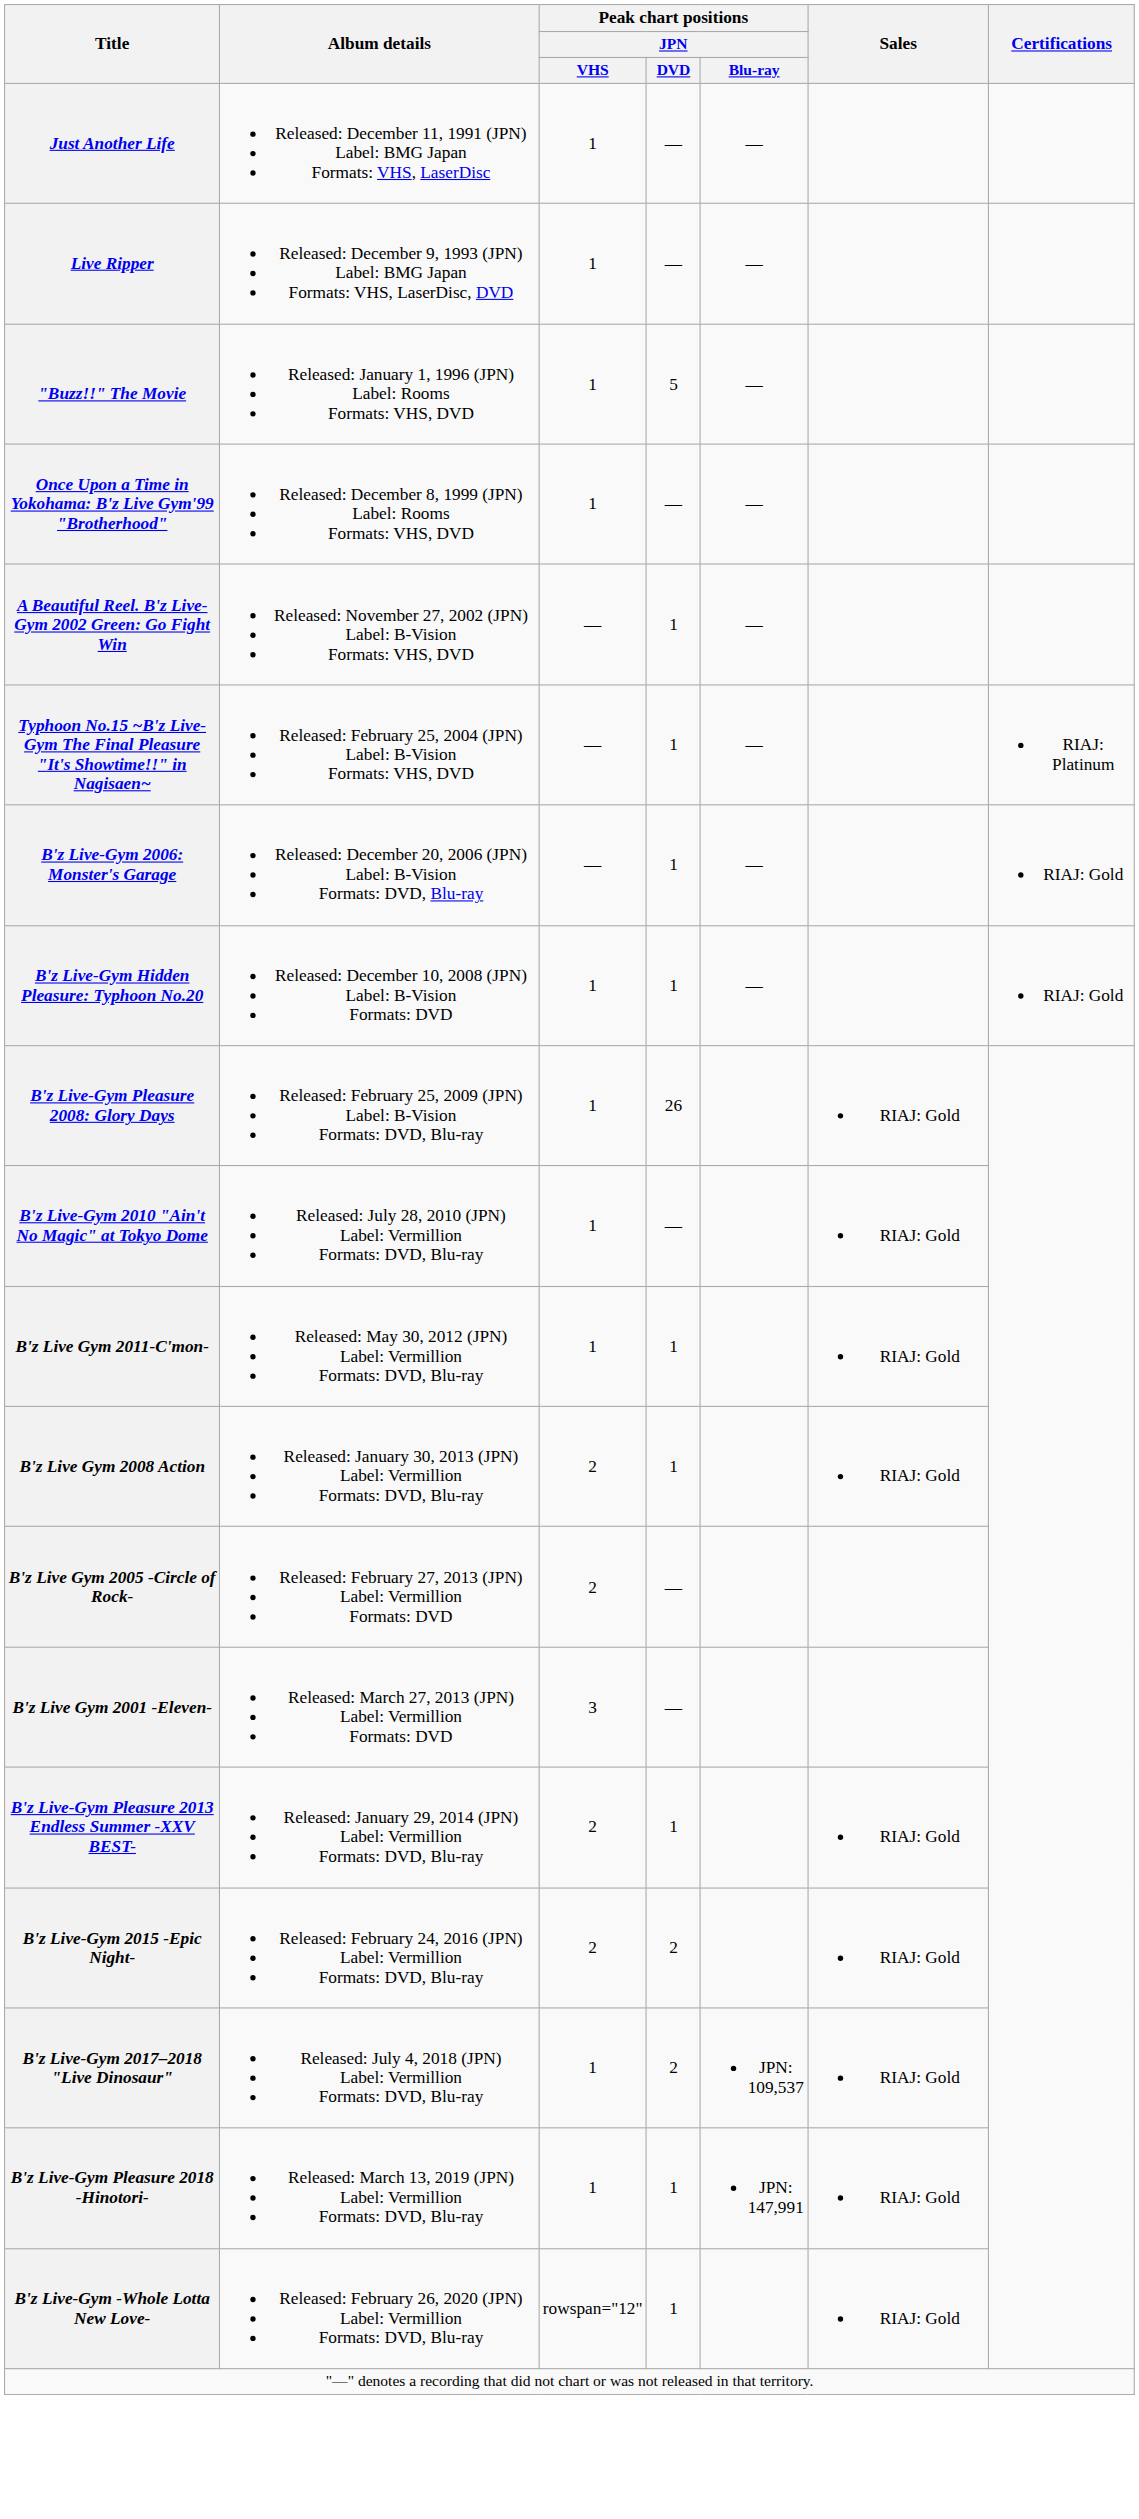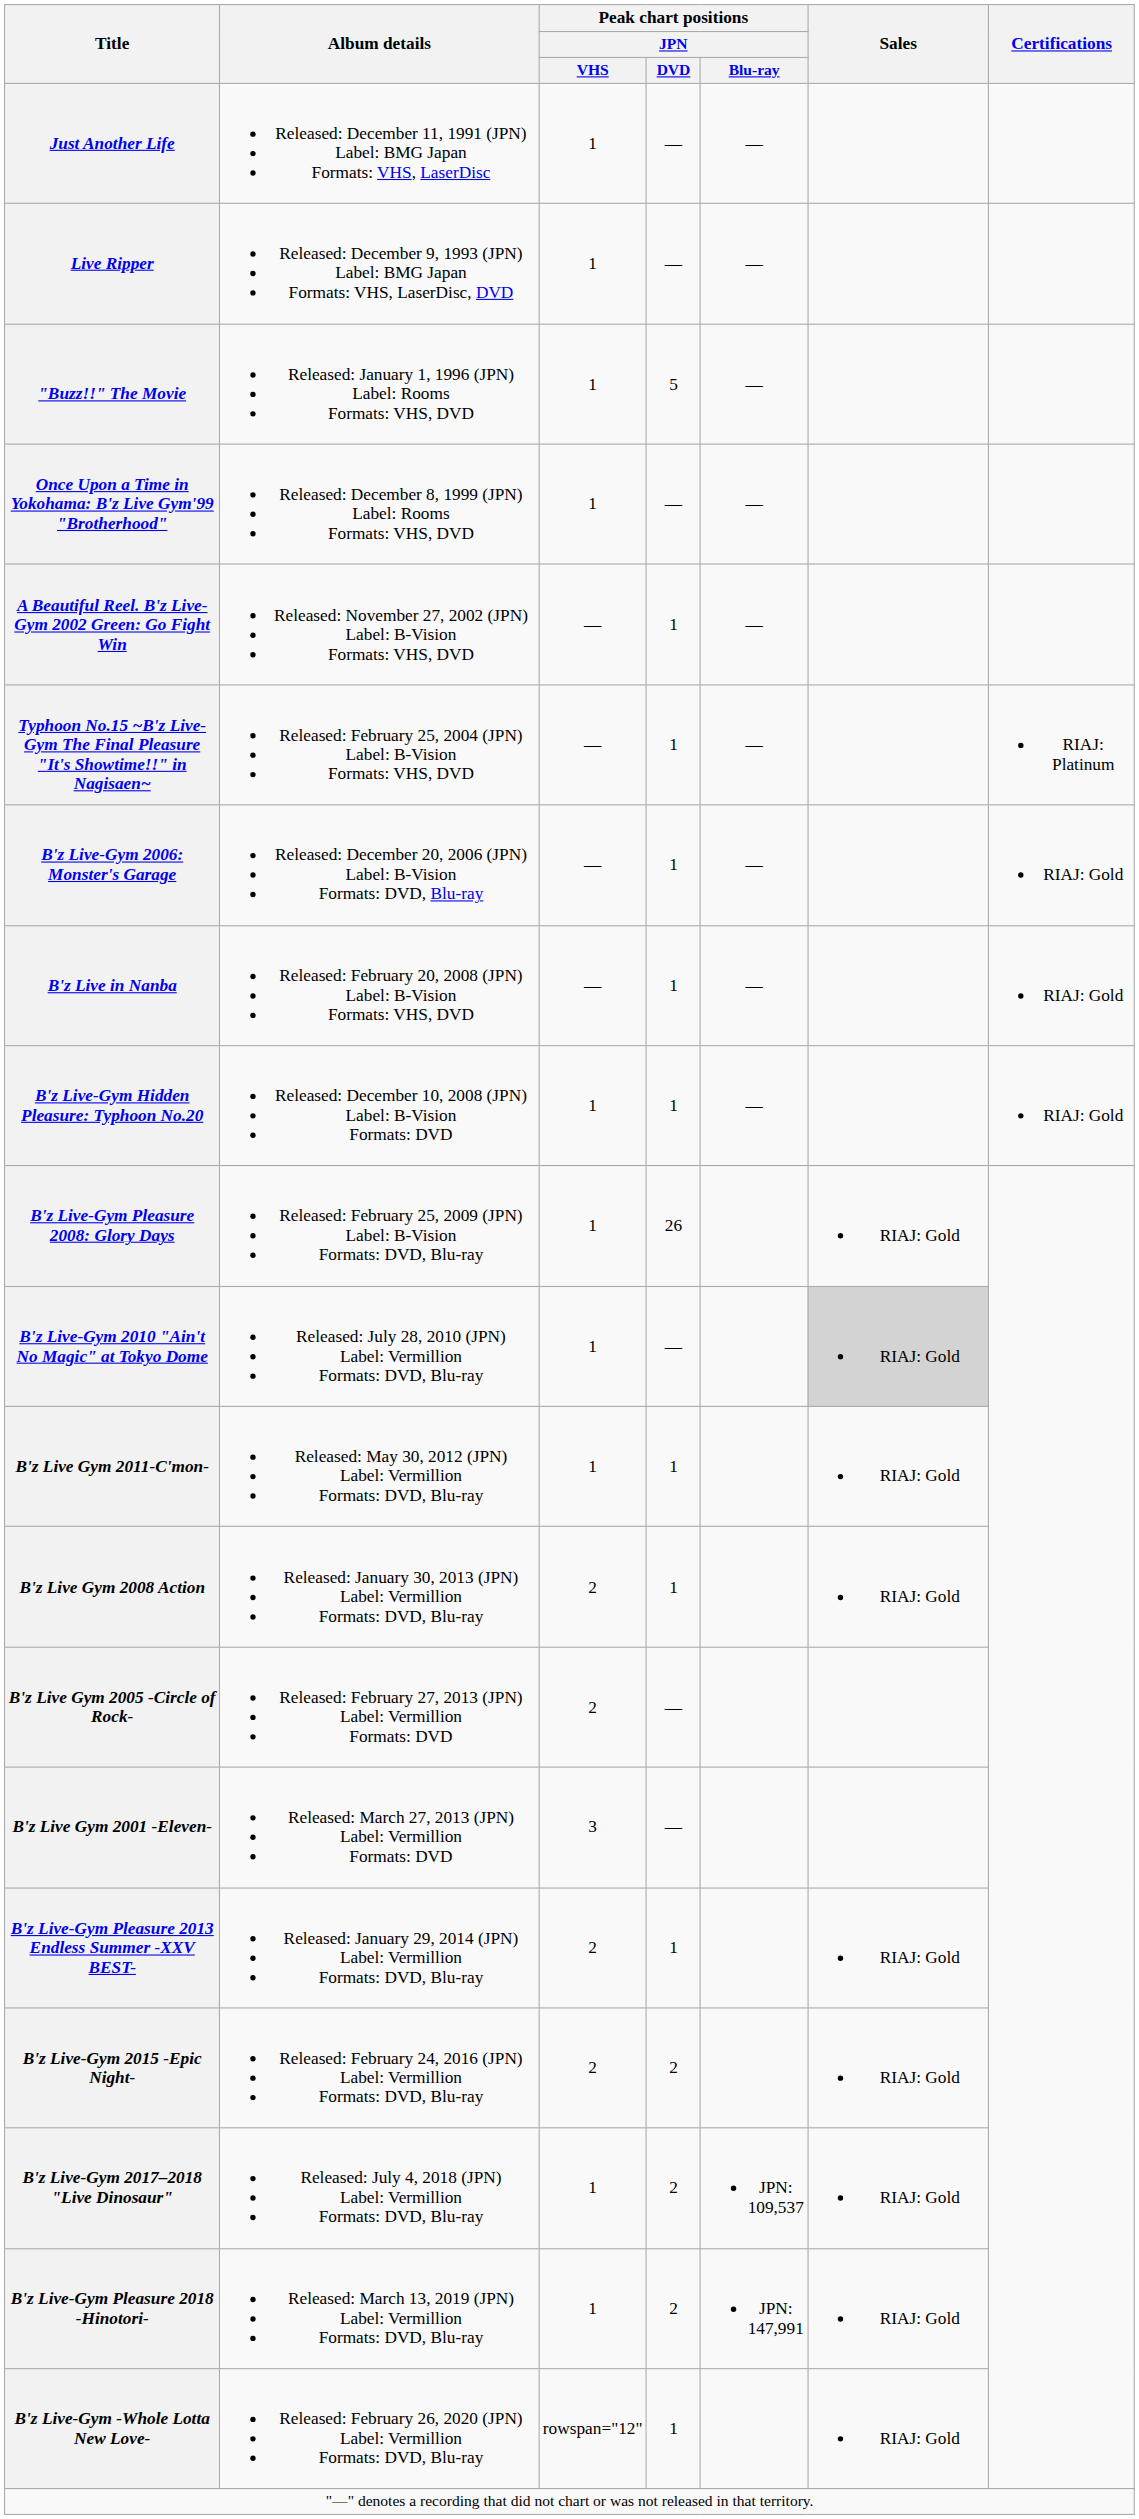+ row: (112, 985)
(898, 1236) no background -> (898, 1356) lightgrey background
(673, 2188) 1 -> (673, 2308) 2
